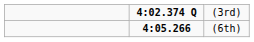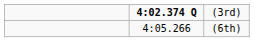(167, 29) bold -> (167, 29) normal
